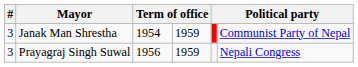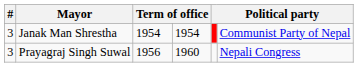(187, 33) 1959 -> (187, 33) 1954
(187, 52) 1959 -> (187, 52) 1960
